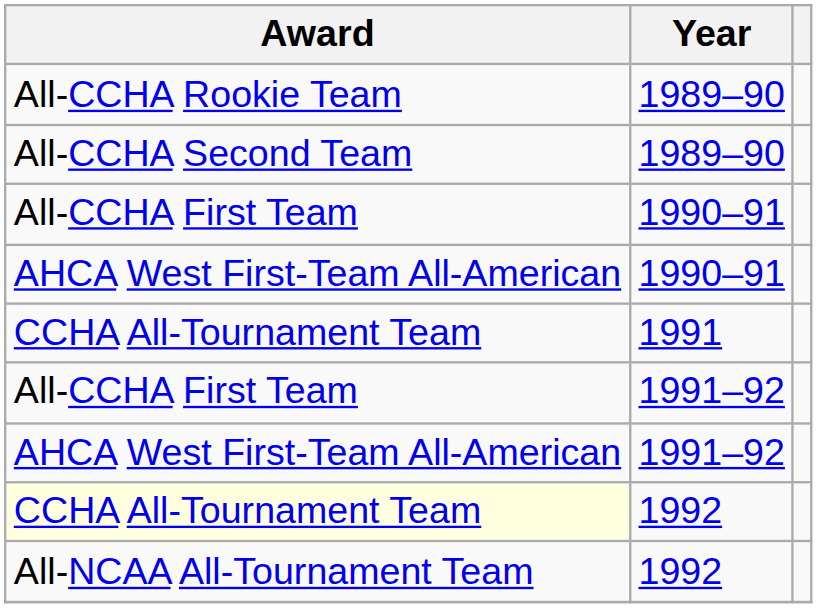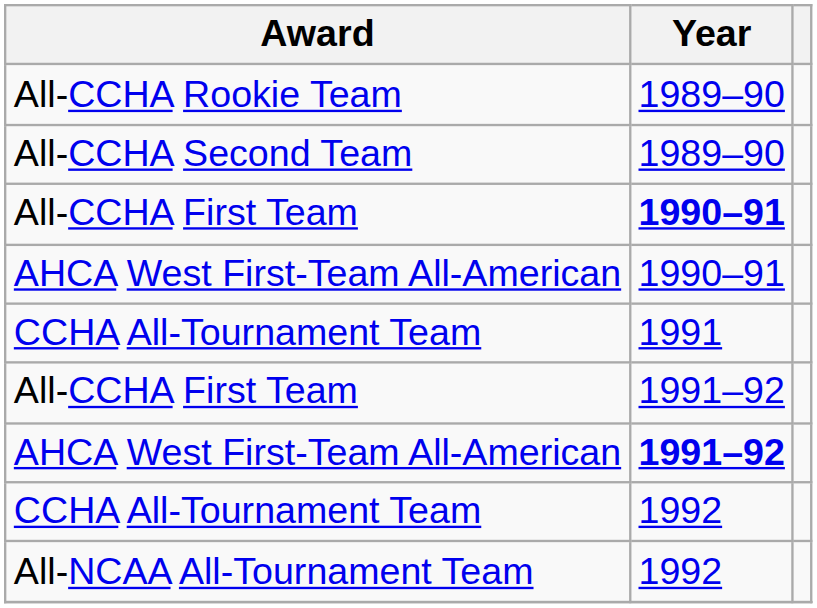(712, 213) normal -> (712, 213) bold
(712, 451) normal -> (712, 451) bold
(248, 511) lightyellow background -> (248, 511) no background
